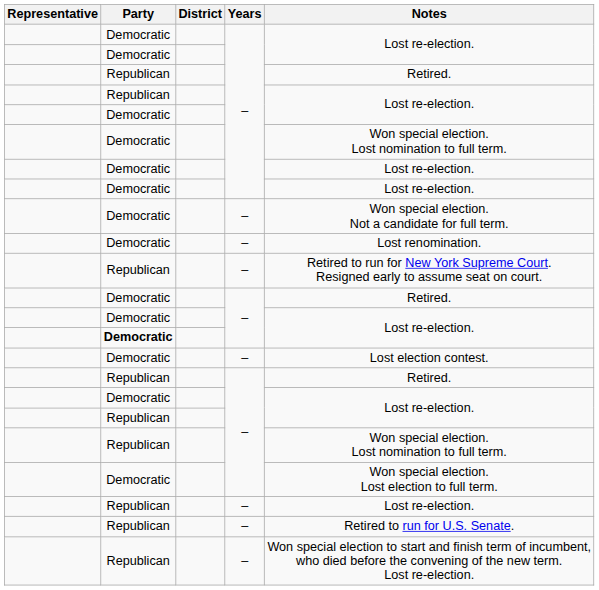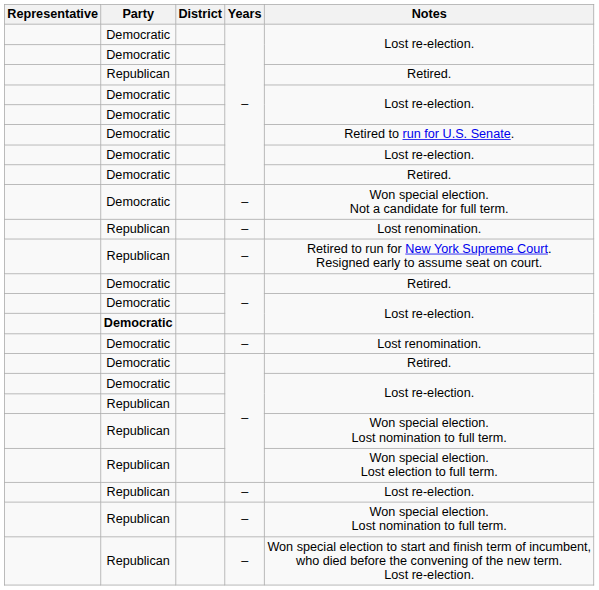(138, 94) Republican -> (138, 94) Democratic
(429, 141) Won special election. Lost nomination to full term. -> (429, 134) Retired to run for U.S. Senate.
(429, 189) Lost re-election. -> (429, 174) Retired.
(138, 243) Democratic -> (138, 229) Republican
(429, 357) Lost election contest. -> (429, 343) Lost renomination.
(138, 377) Republican -> (138, 363) Democratic
(138, 479) Democratic -> (138, 465) Republican
(429, 526) Retired to run for U.S. Senate. -> (429, 519) Won special election. Lost nomination to full term.
